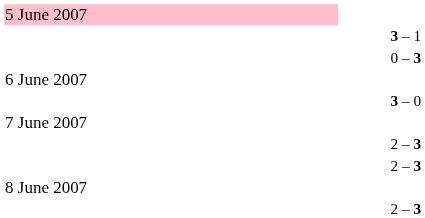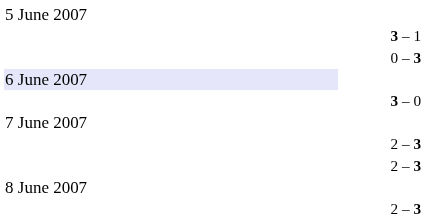(46, 14) pink background -> (46, 14) no background
(46, 79) no background -> (46, 79) lavender background
